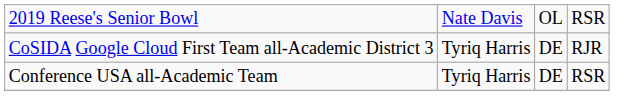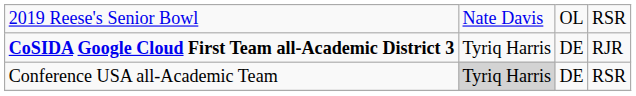(221, 47) normal -> (231, 47) bold
(486, 76) no background -> (507, 76) lightgrey background
